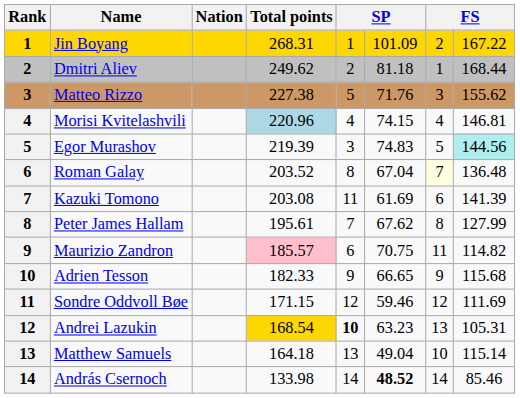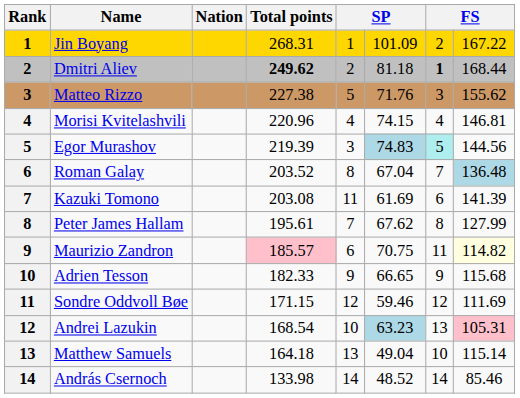(291, 69) normal -> (291, 69) bold
(439, 69) normal -> (439, 69) bold
(291, 120) lightblue background -> (291, 120) no background
(395, 146) no background -> (395, 146) lightblue background
(439, 146) no background -> (439, 146) paleturquoise background
(484, 146) paleturquoise background -> (484, 146) no background
(439, 172) lightyellow background -> (439, 172) no background
(484, 172) no background -> (484, 172) lightblue background
(484, 250) no background -> (484, 250) lightyellow background
(291, 328) gold background -> (291, 328) no background
(350, 328) bold -> (350, 328) normal
(395, 328) no background -> (395, 328) lightblue background
(484, 328) no background -> (484, 328) pink background
(395, 379) bold -> (395, 379) normal
